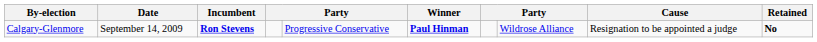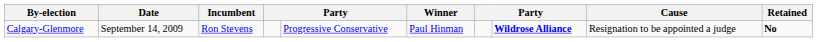(227, 28) bold -> (227, 28) normal
(439, 28) bold -> (436, 28) normal
(537, 28) normal -> (533, 28) bold
